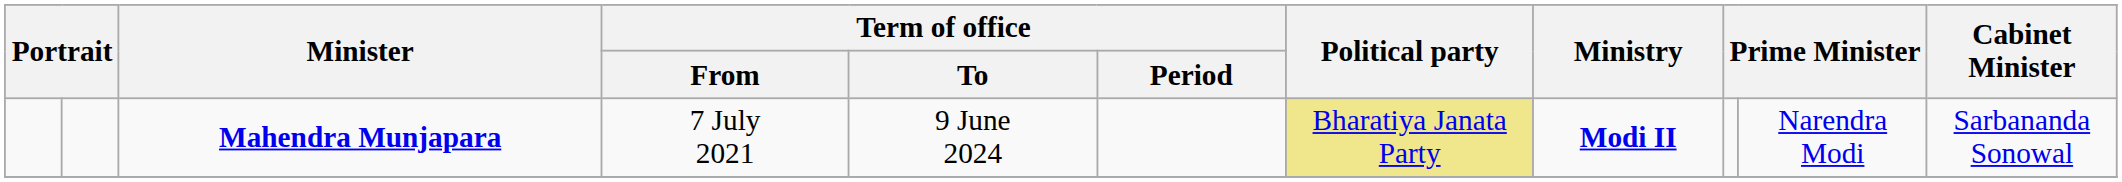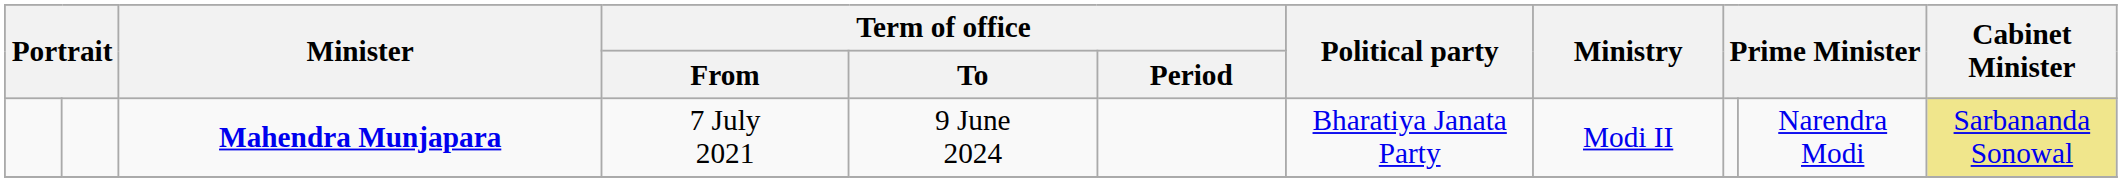(1410, 137) khaki background -> (1410, 137) no background
(1628, 137) bold -> (1628, 137) normal
(2022, 137) no background -> (2022, 137) khaki background
